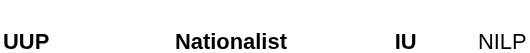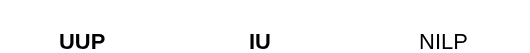- column: (231, 12)
